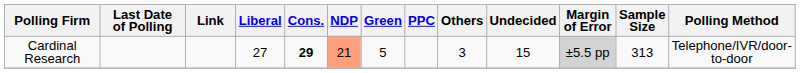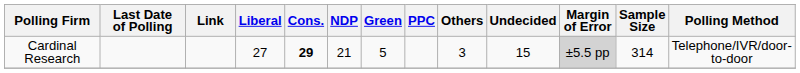(344, 52) lightsalmon background -> (344, 52) no background
(642, 52) 313 -> (642, 52) 314
